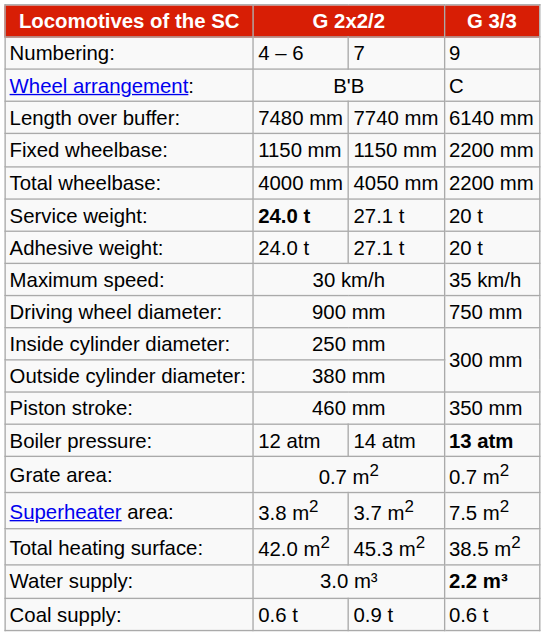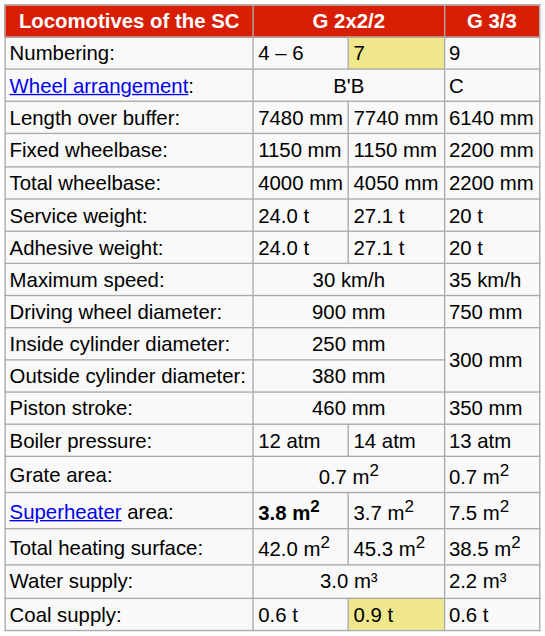(359, 53) no background -> (359, 53) khaki background
(284, 215) bold -> (284, 215) normal
(481, 440) bold -> (480, 440) normal
(288, 511) normal -> (289, 511) bold
(478, 582) bold -> (478, 582) normal
(373, 614) no background -> (373, 614) khaki background
